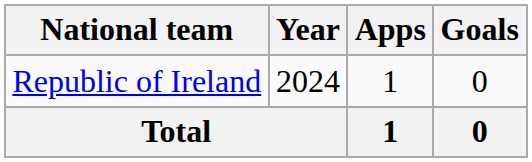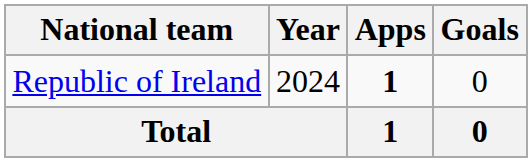(390, 80) normal -> (390, 80) bold
